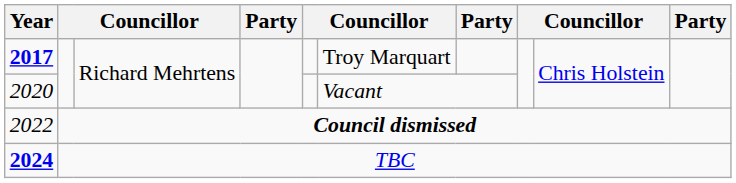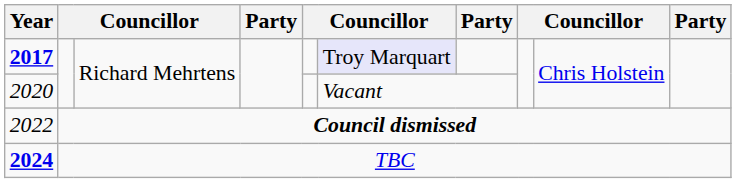(387, 56) no background -> (387, 56) lavender background
